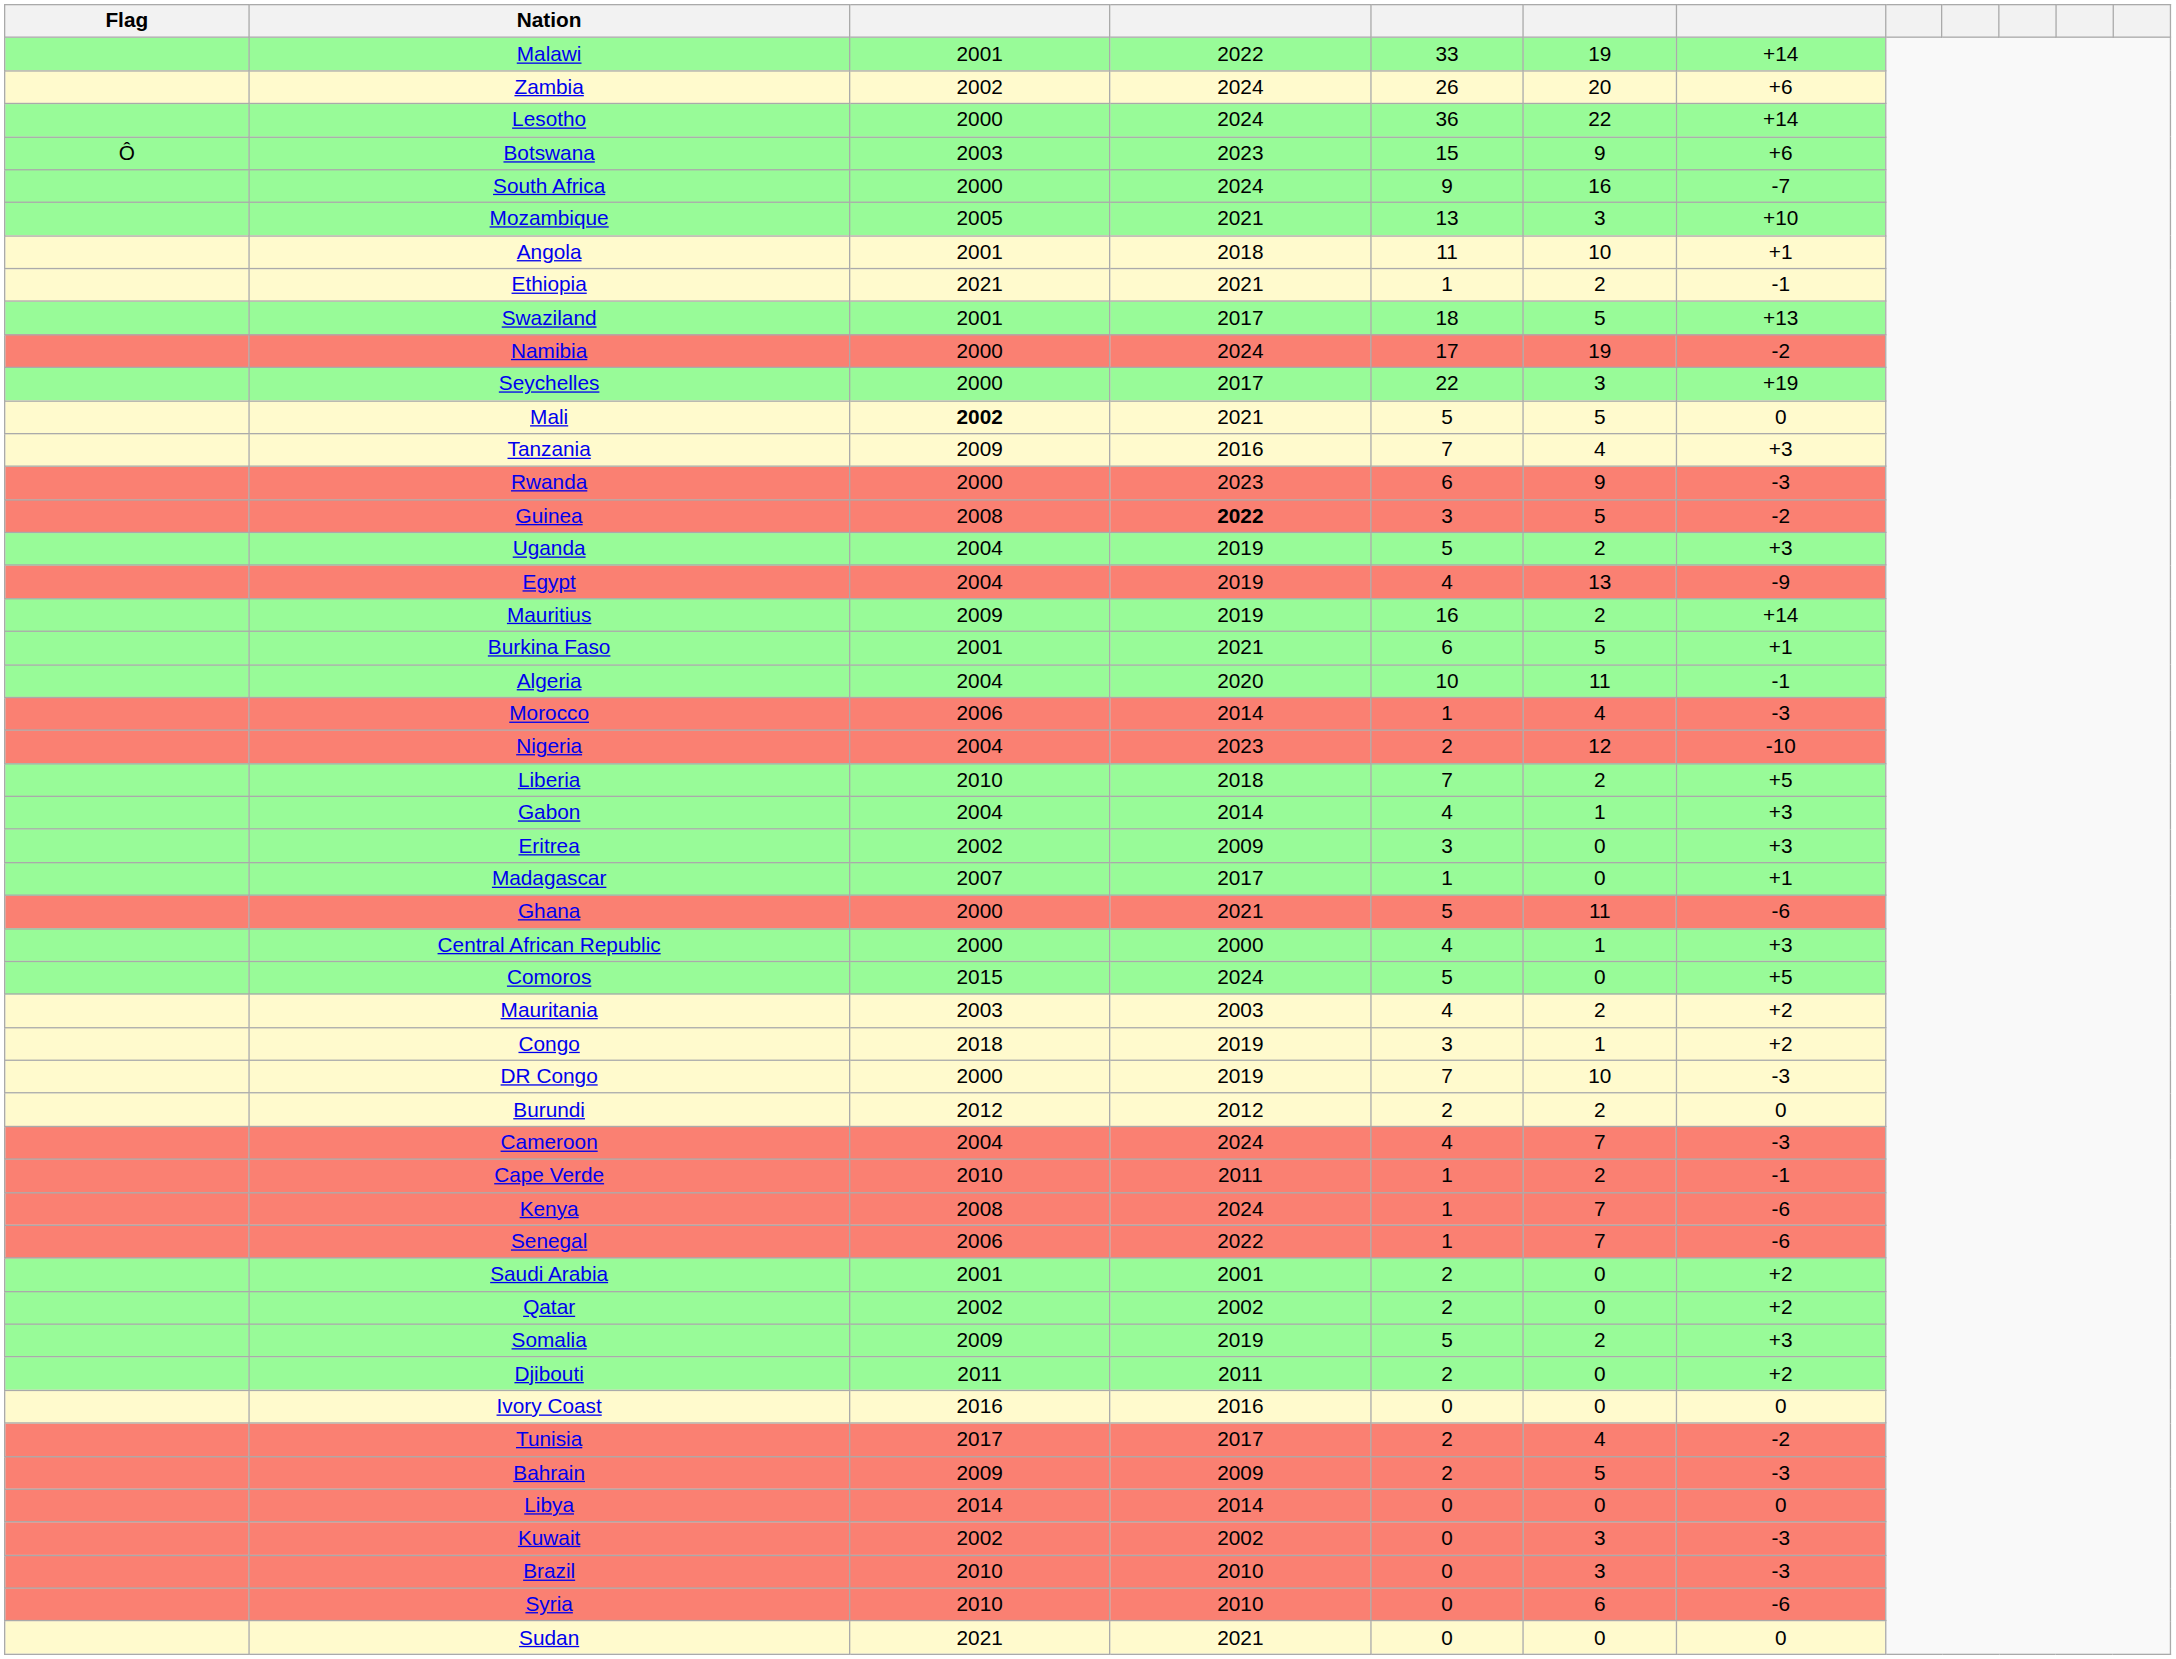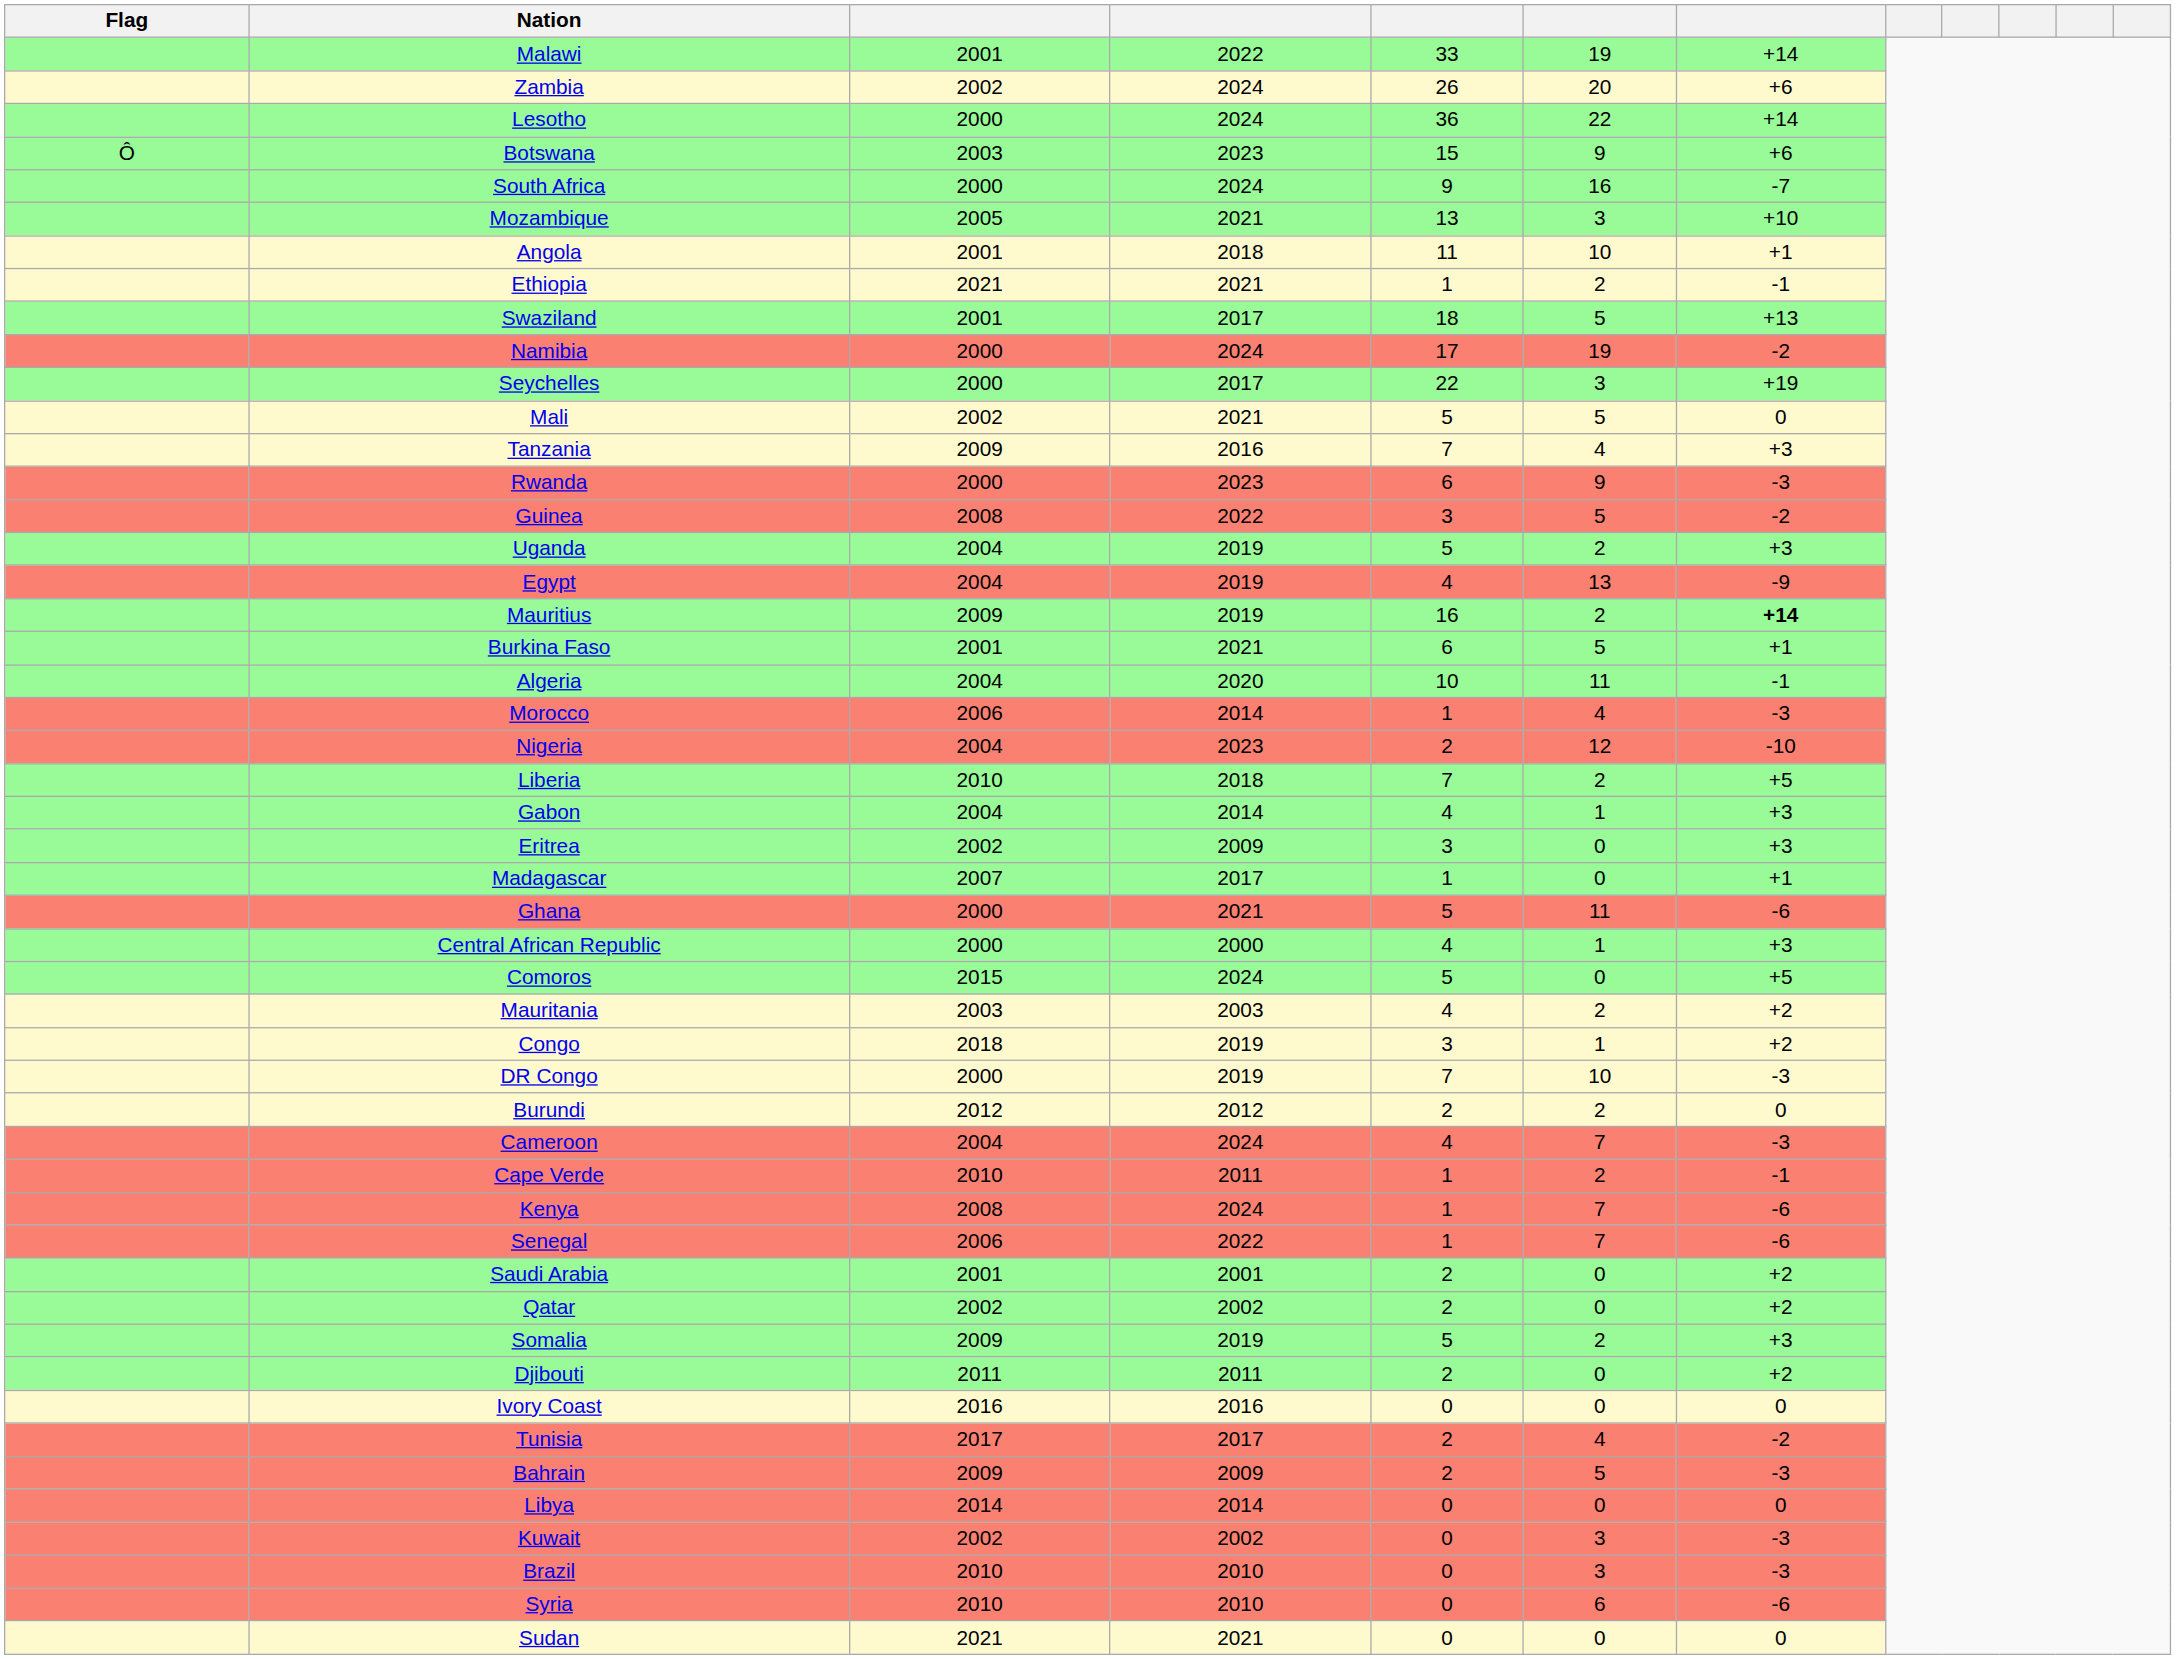(980, 416) bold -> (980, 416) normal
(1240, 515) bold -> (1240, 515) normal
(1781, 614) normal -> (1781, 614) bold
